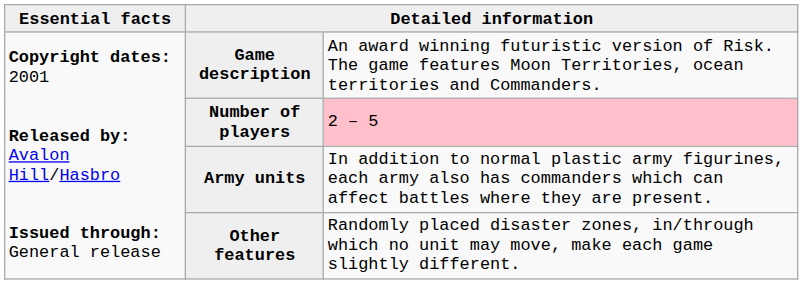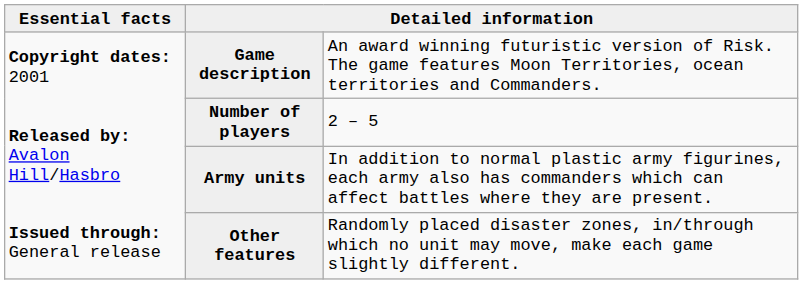(353, 122) pink background -> (353, 122) no background
